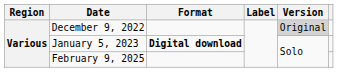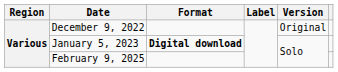(303, 28) lightgrey background -> (303, 28) no background
